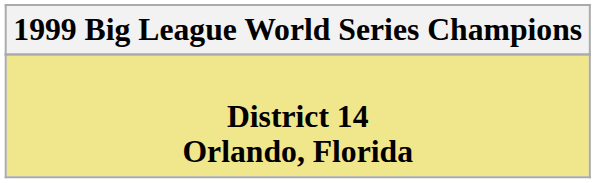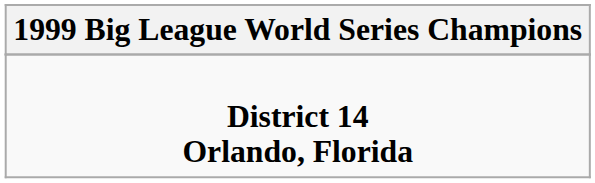(298, 133) khaki background -> (298, 133) no background
